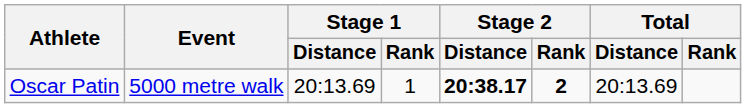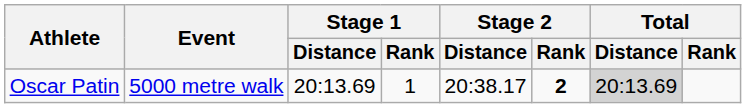(486, 86) bold -> (485, 86) normal
(636, 86) no background -> (636, 86) lightgrey background
